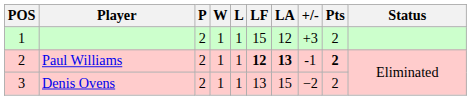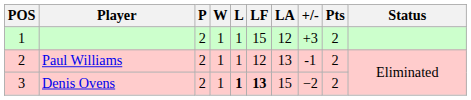(259, 60) bold -> (259, 60) normal
(285, 60) bold -> (285, 60) normal
(335, 60) bold -> (335, 60) normal
(239, 83) normal -> (239, 83) bold
(259, 83) normal -> (259, 83) bold
